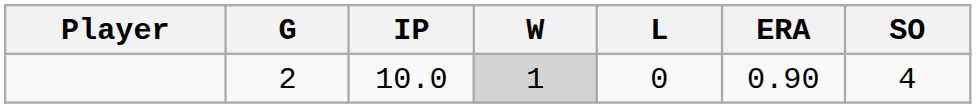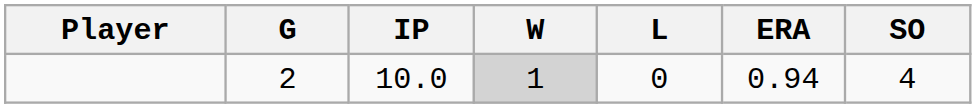(783, 79) 0.90 -> (783, 79) 0.94
